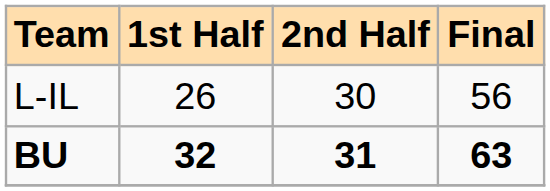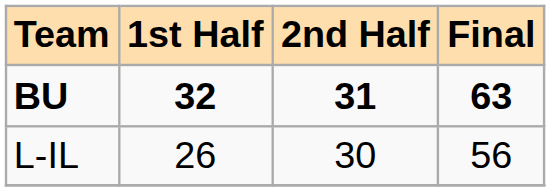rows swapped: (46, 95) <-> (41, 154)
